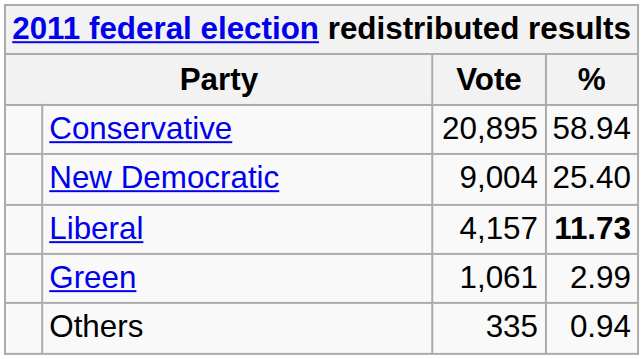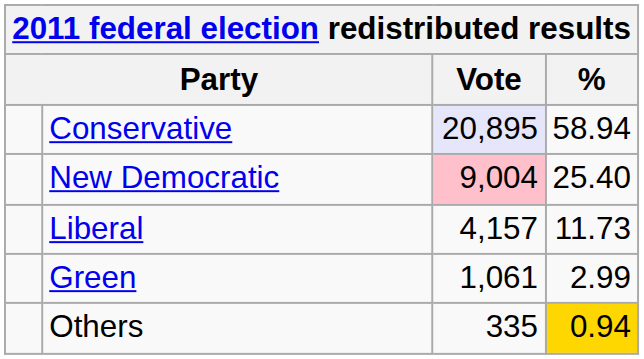(490, 128) no background -> (490, 128) lavender background
(499, 178) no background -> (499, 178) pink background
(593, 228) bold -> (593, 228) normal
(600, 327) no background -> (600, 327) gold background
